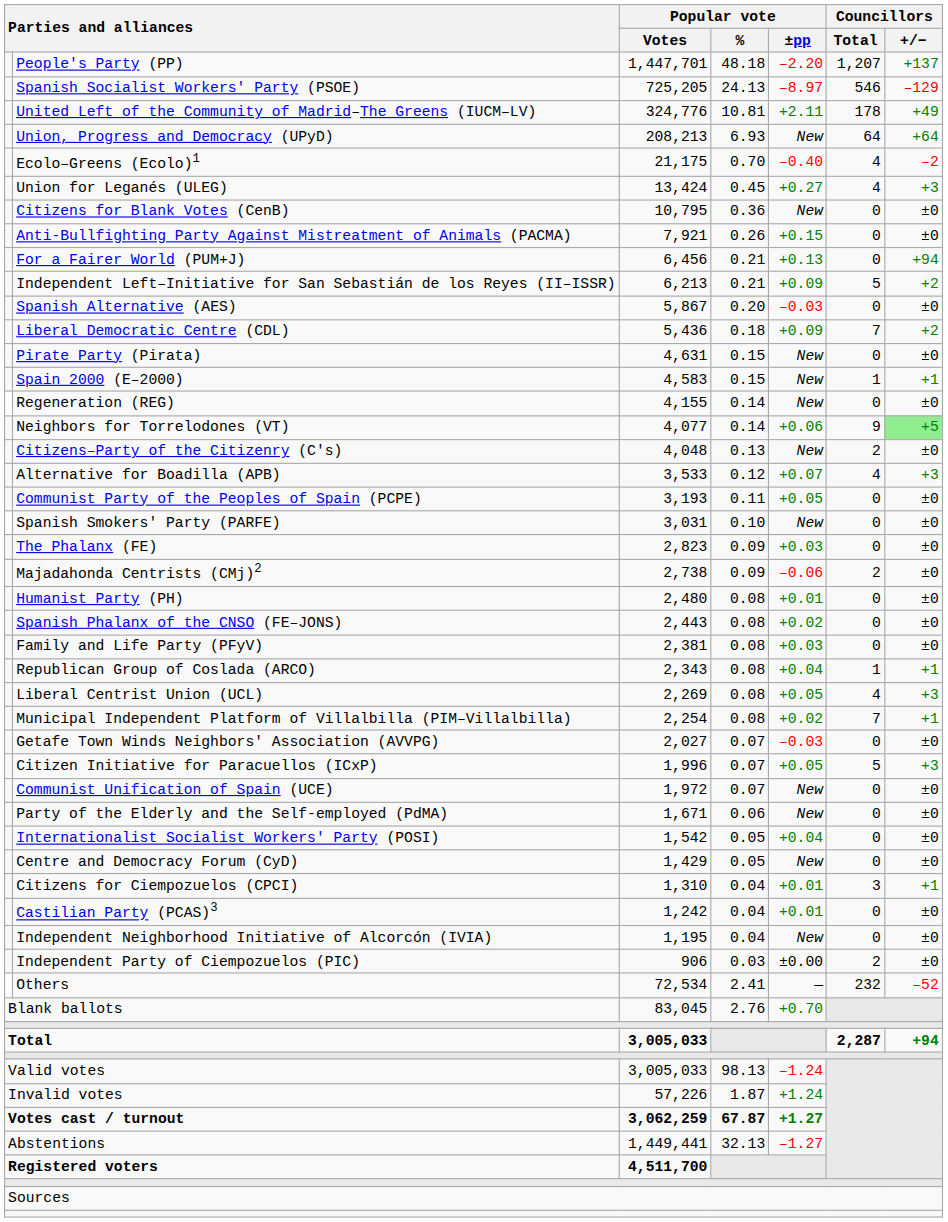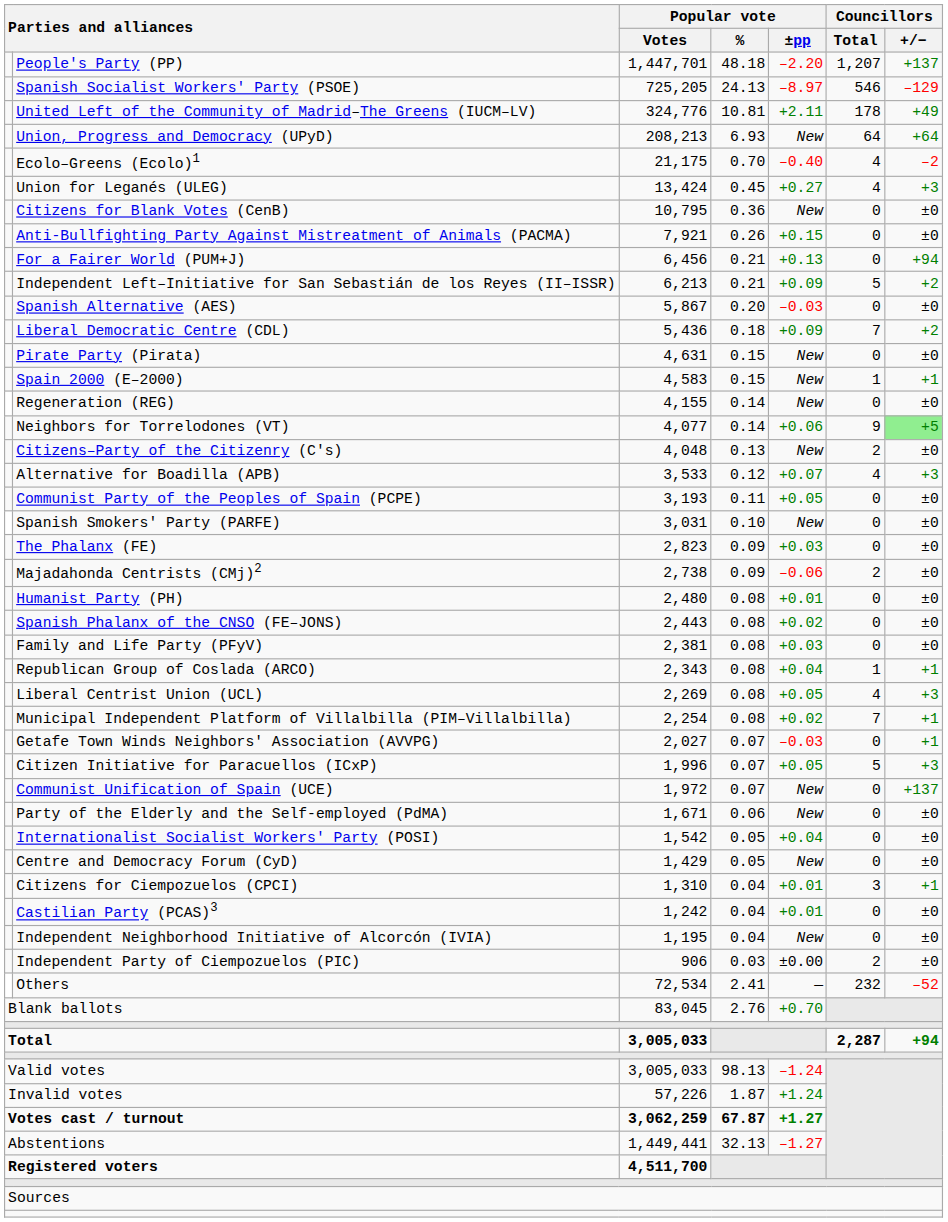(930, 742) ±0 -> (930, 742) +1
(930, 790) ±0 -> (921, 790) +137
